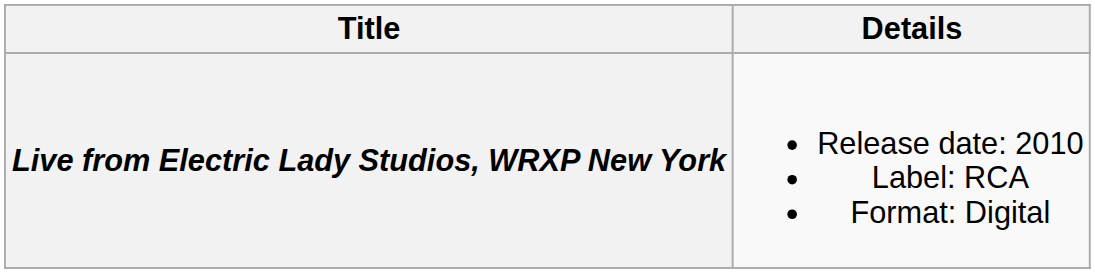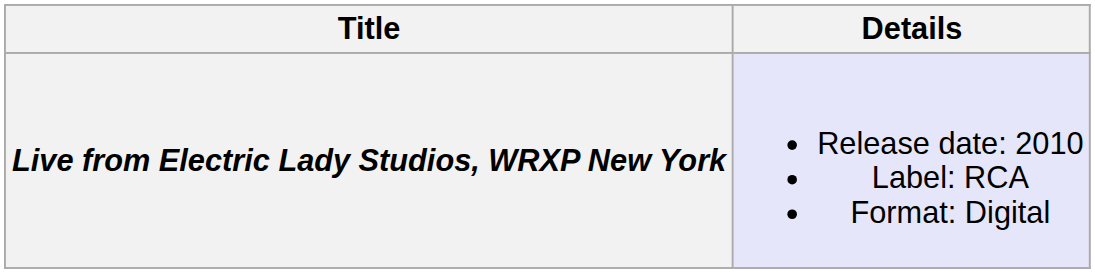(912, 178) no background -> (912, 178) lavender background
